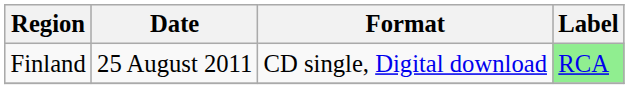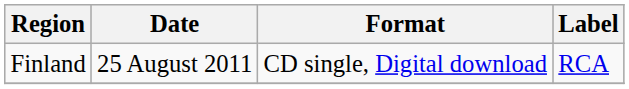(584, 63) lightgreen background -> (584, 63) no background
